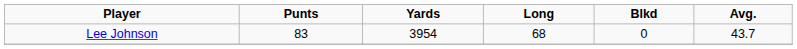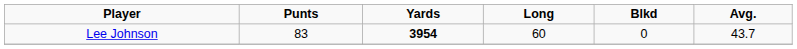(423, 34) normal -> (423, 34) bold
(539, 34) 68 -> (539, 34) 60
